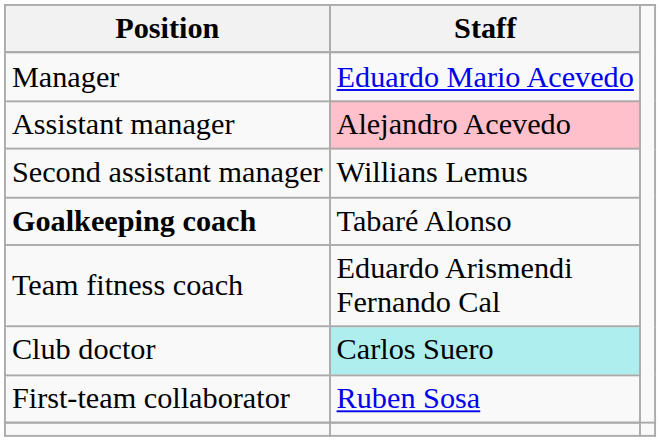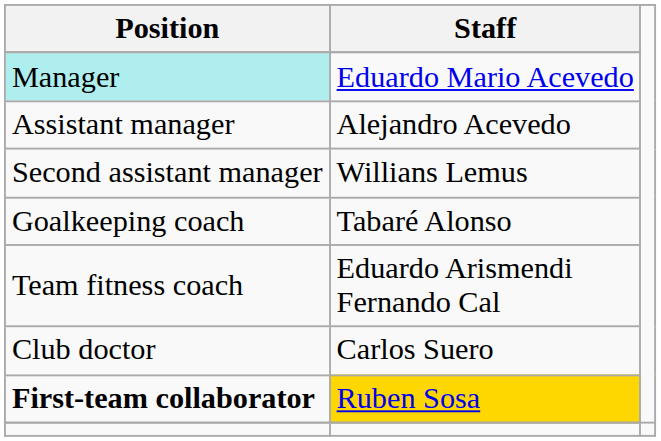(66, 76) no background -> (66, 76) paleturquoise background
(454, 124) pink background -> (454, 124) no background
(134, 220) bold -> (128, 220) normal
(415, 350) paleturquoise background -> (415, 350) no background
(151, 398) normal -> (163, 398) bold
(408, 398) no background -> (408, 398) gold background
